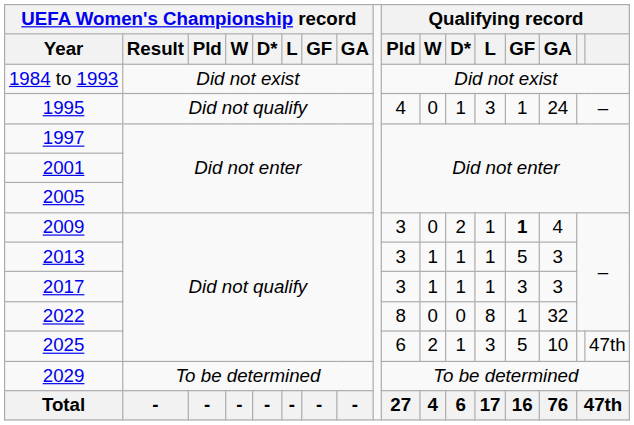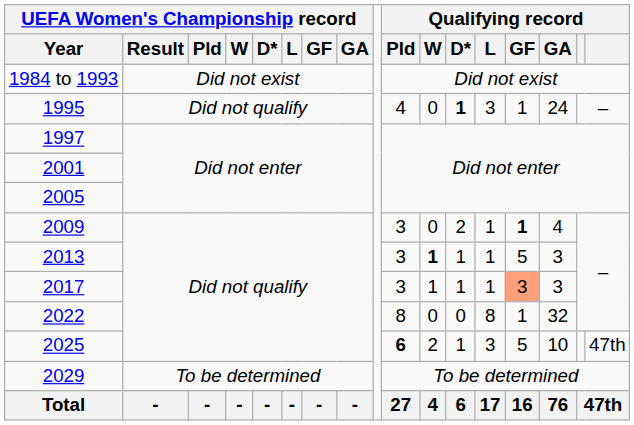(461, 108) normal -> (461, 108) bold
(433, 256) normal -> (433, 256) bold
(522, 286) no background -> (522, 286) lightsalmon background
(401, 345) normal -> (401, 345) bold
